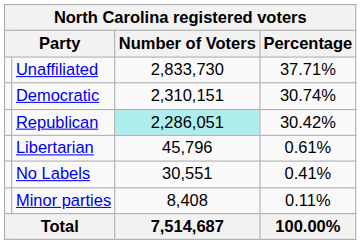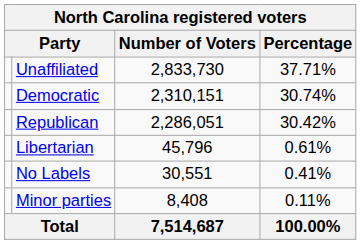(187, 122) paleturquoise background -> (187, 122) no background
